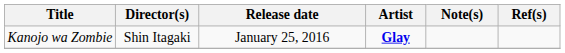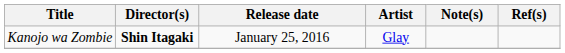(157, 37) normal -> (157, 37) bold
(396, 37) bold -> (396, 37) normal
